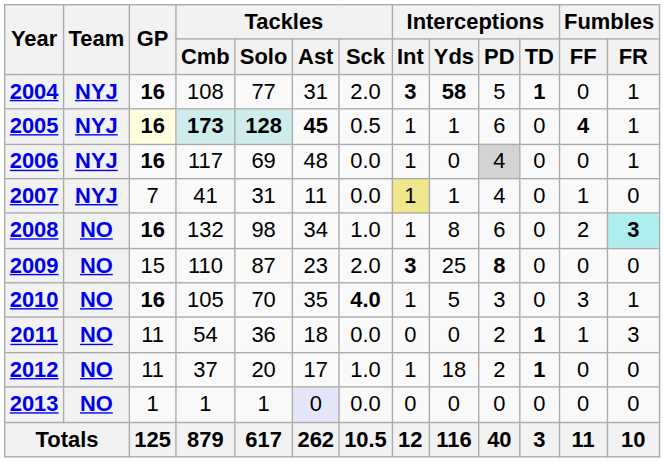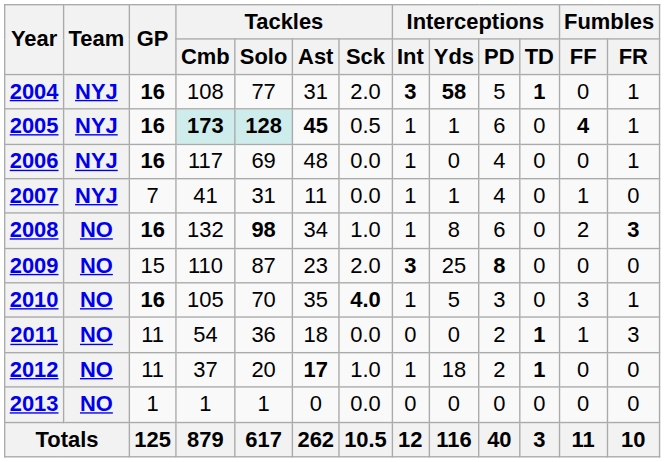(153, 126) lightyellow background -> (153, 126) no background
(499, 160) lightgrey background -> (499, 160) no background
(410, 195) khaki background -> (410, 195) no background
(264, 230) normal -> (264, 230) bold
(633, 230) paleturquoise background -> (633, 230) no background
(316, 369) normal -> (316, 369) bold
(316, 404) lavender background -> (316, 404) no background
